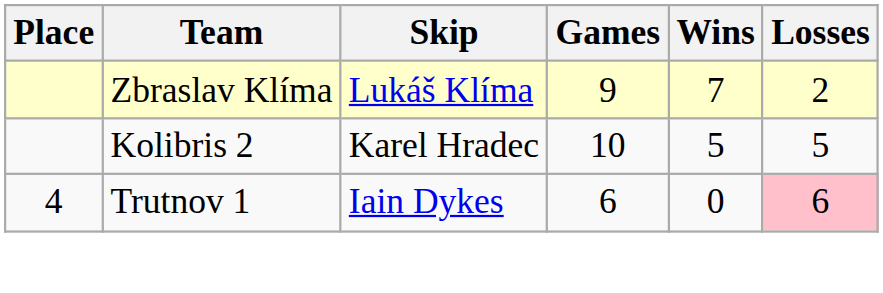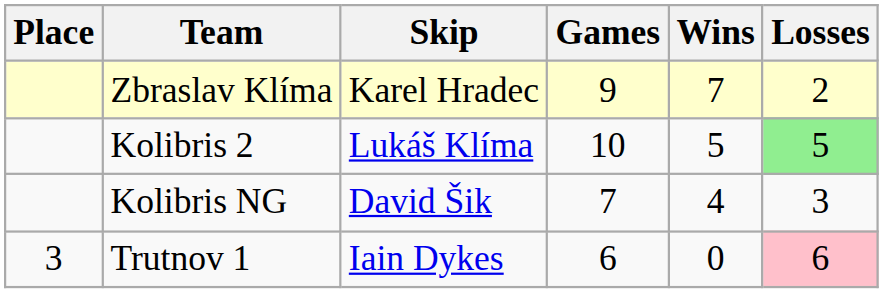(441, 88) Lukáš Klíma -> (444, 88) Karel Hradec
(444, 145) Karel Hradec -> (441, 145) Lukáš Klíma
(820, 145) no background -> (820, 145) lightgreen background
+ row: (199, 201)
(54, 201) 4 -> (54, 257) 3
